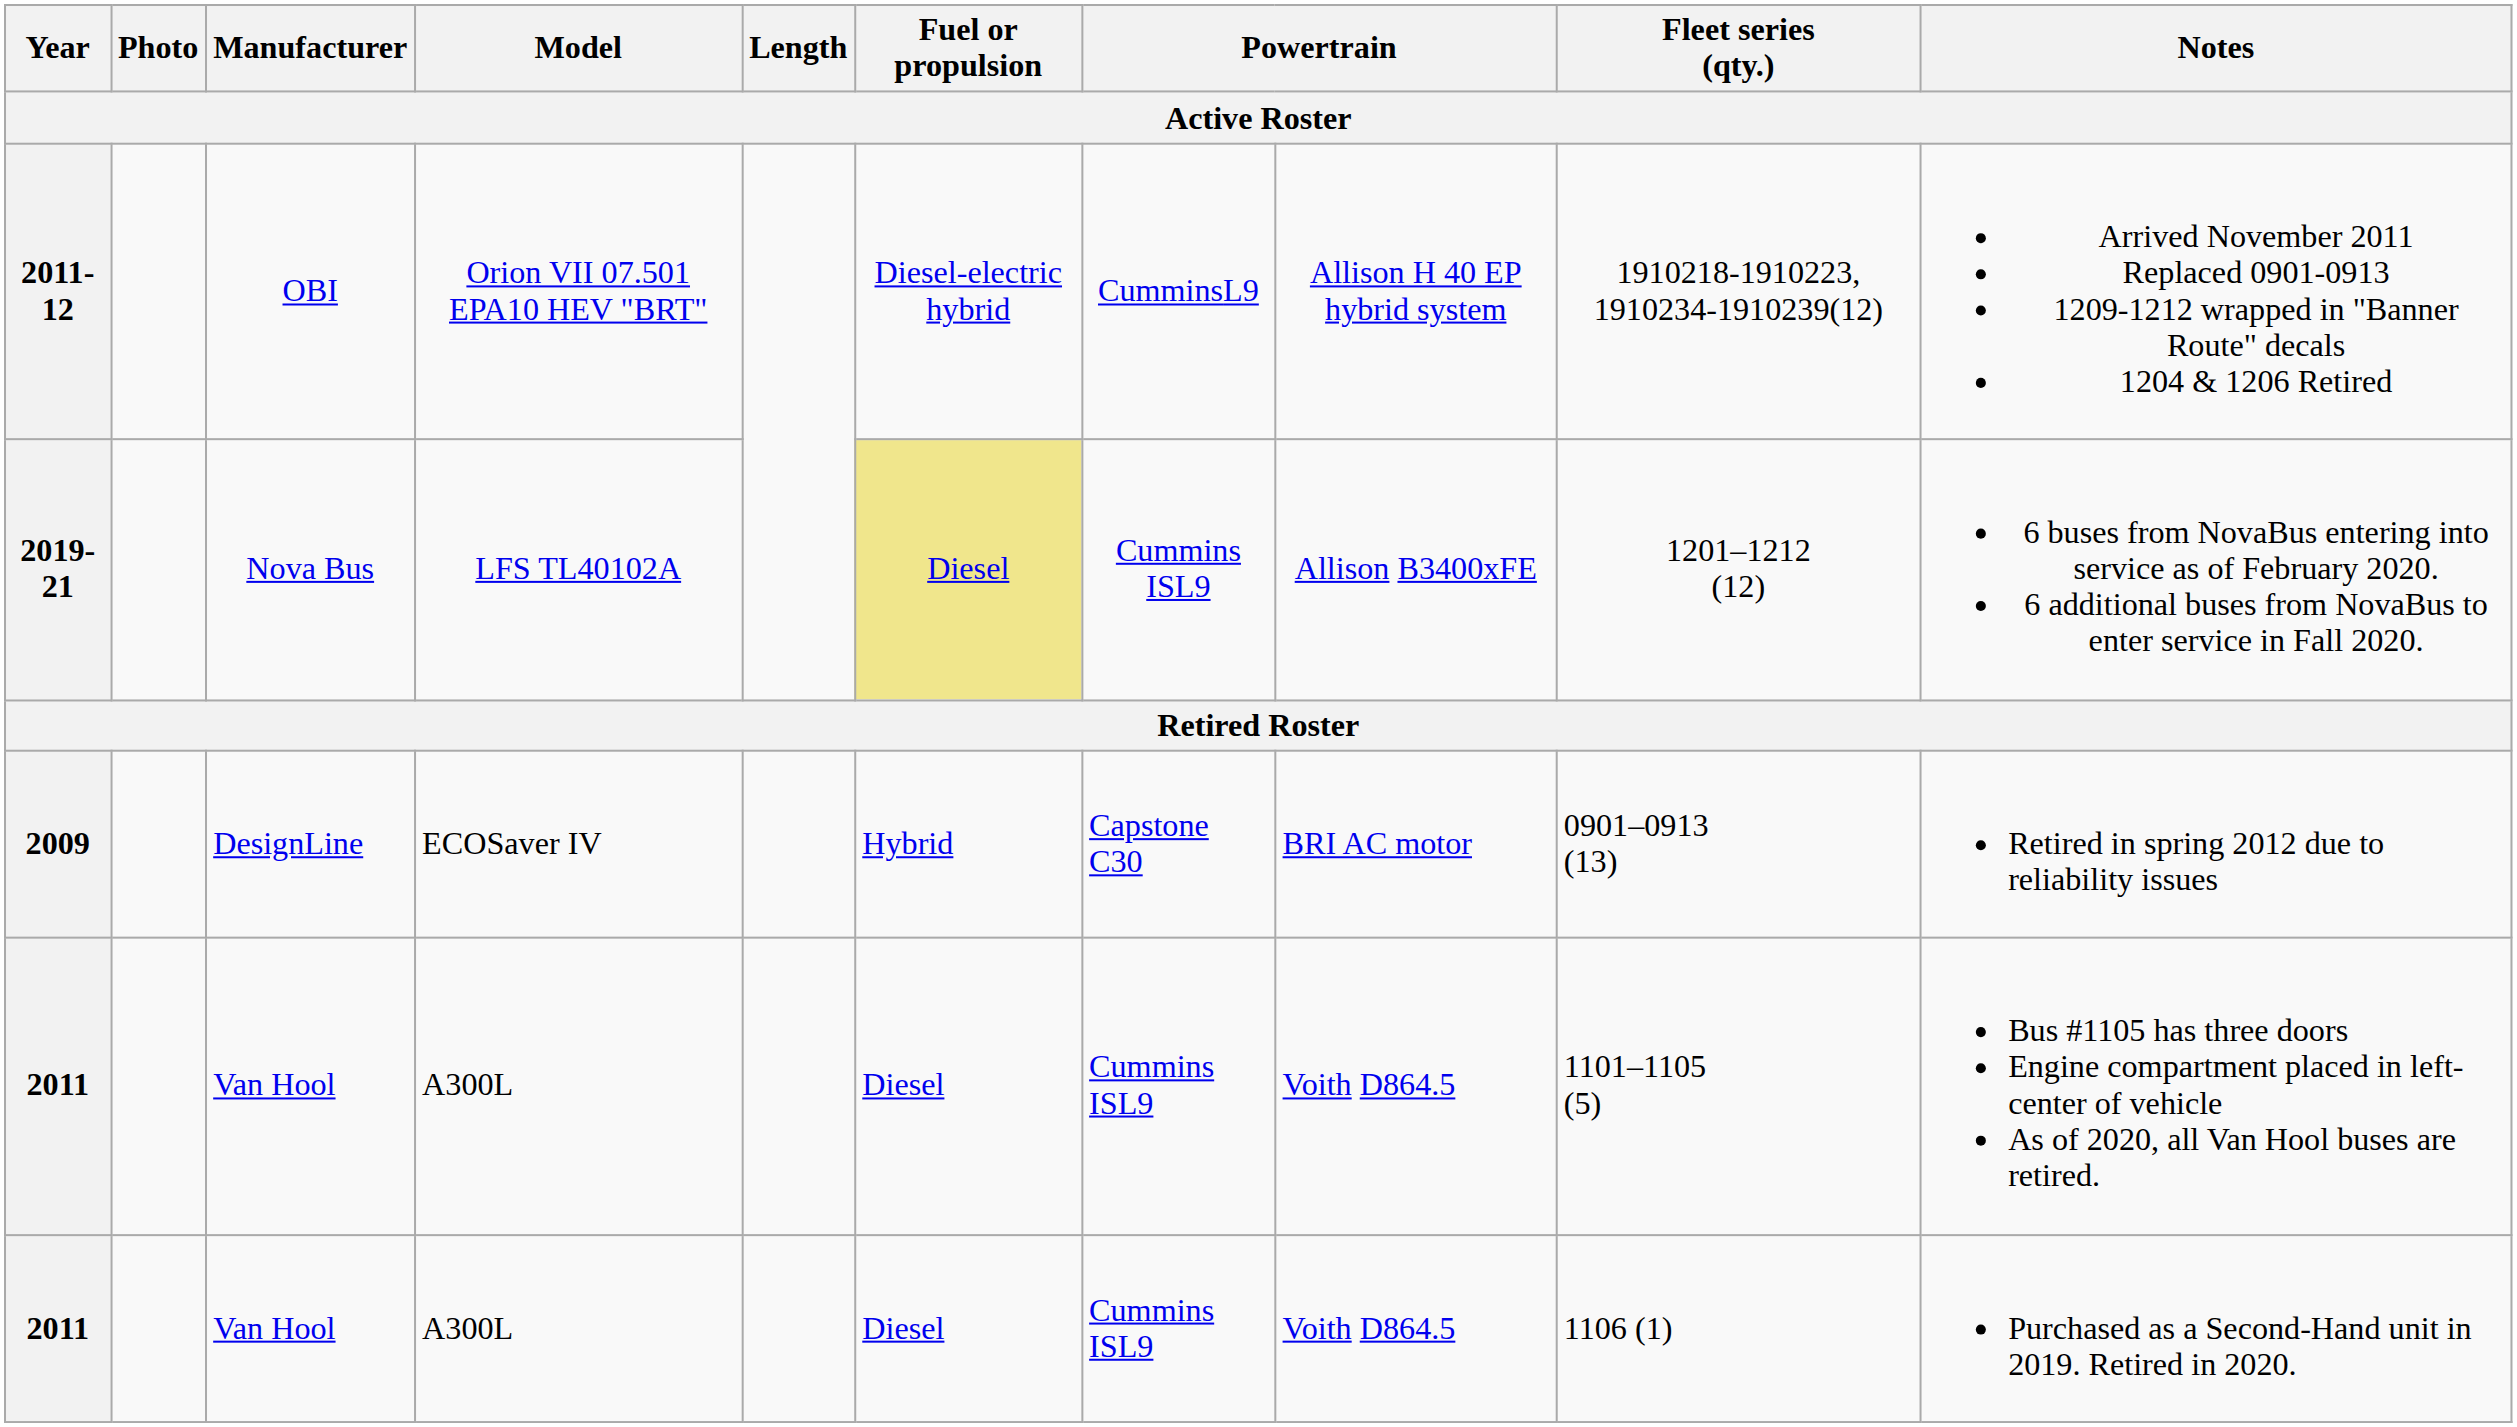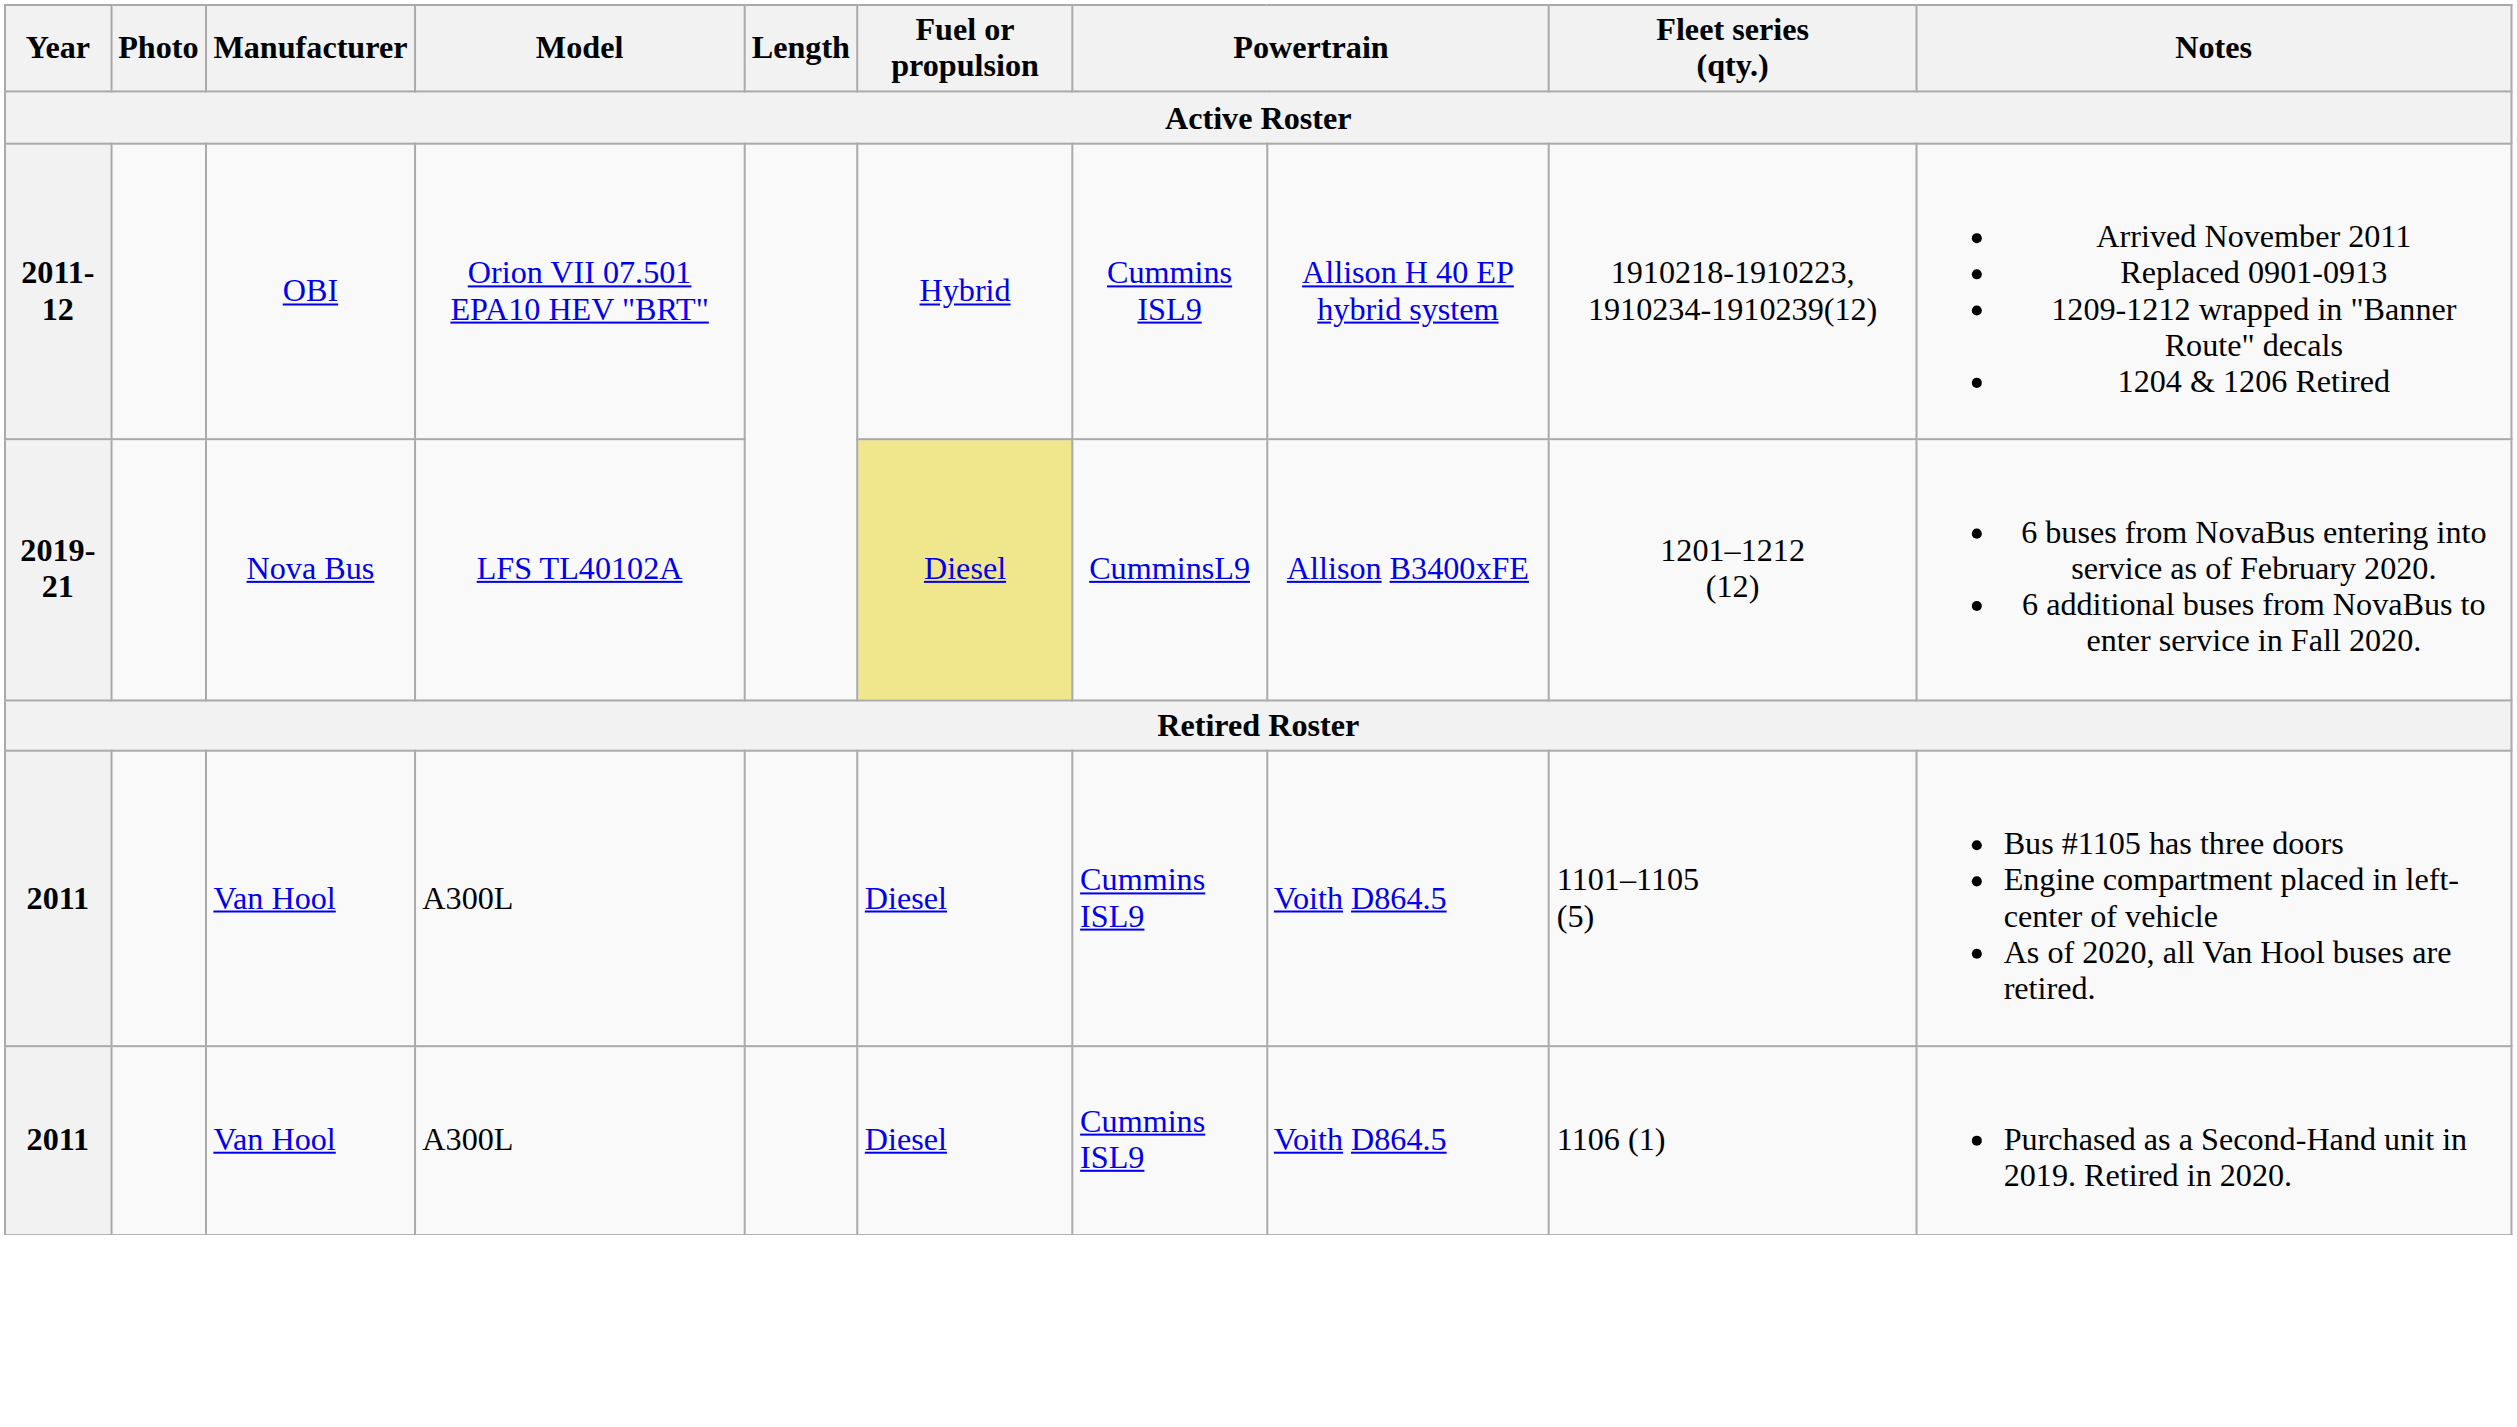(968, 290) Diesel-electric hybrid -> (965, 290) Hybrid
(1178, 290) CumminsL9 -> (1170, 290) Cummins ISL9
(1178, 568) Cummins ISL9 -> (1170, 568) CumminsL9
- row: (58, 843)
